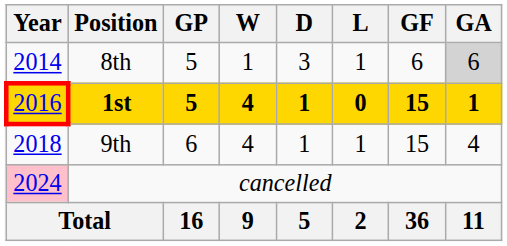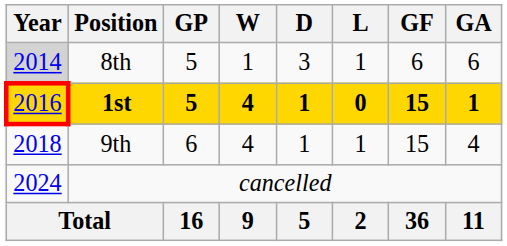(38, 61) no background -> (38, 61) lightgrey background
(474, 62) lightgrey background -> (474, 62) no background
(38, 182) pink background -> (38, 182) no background
